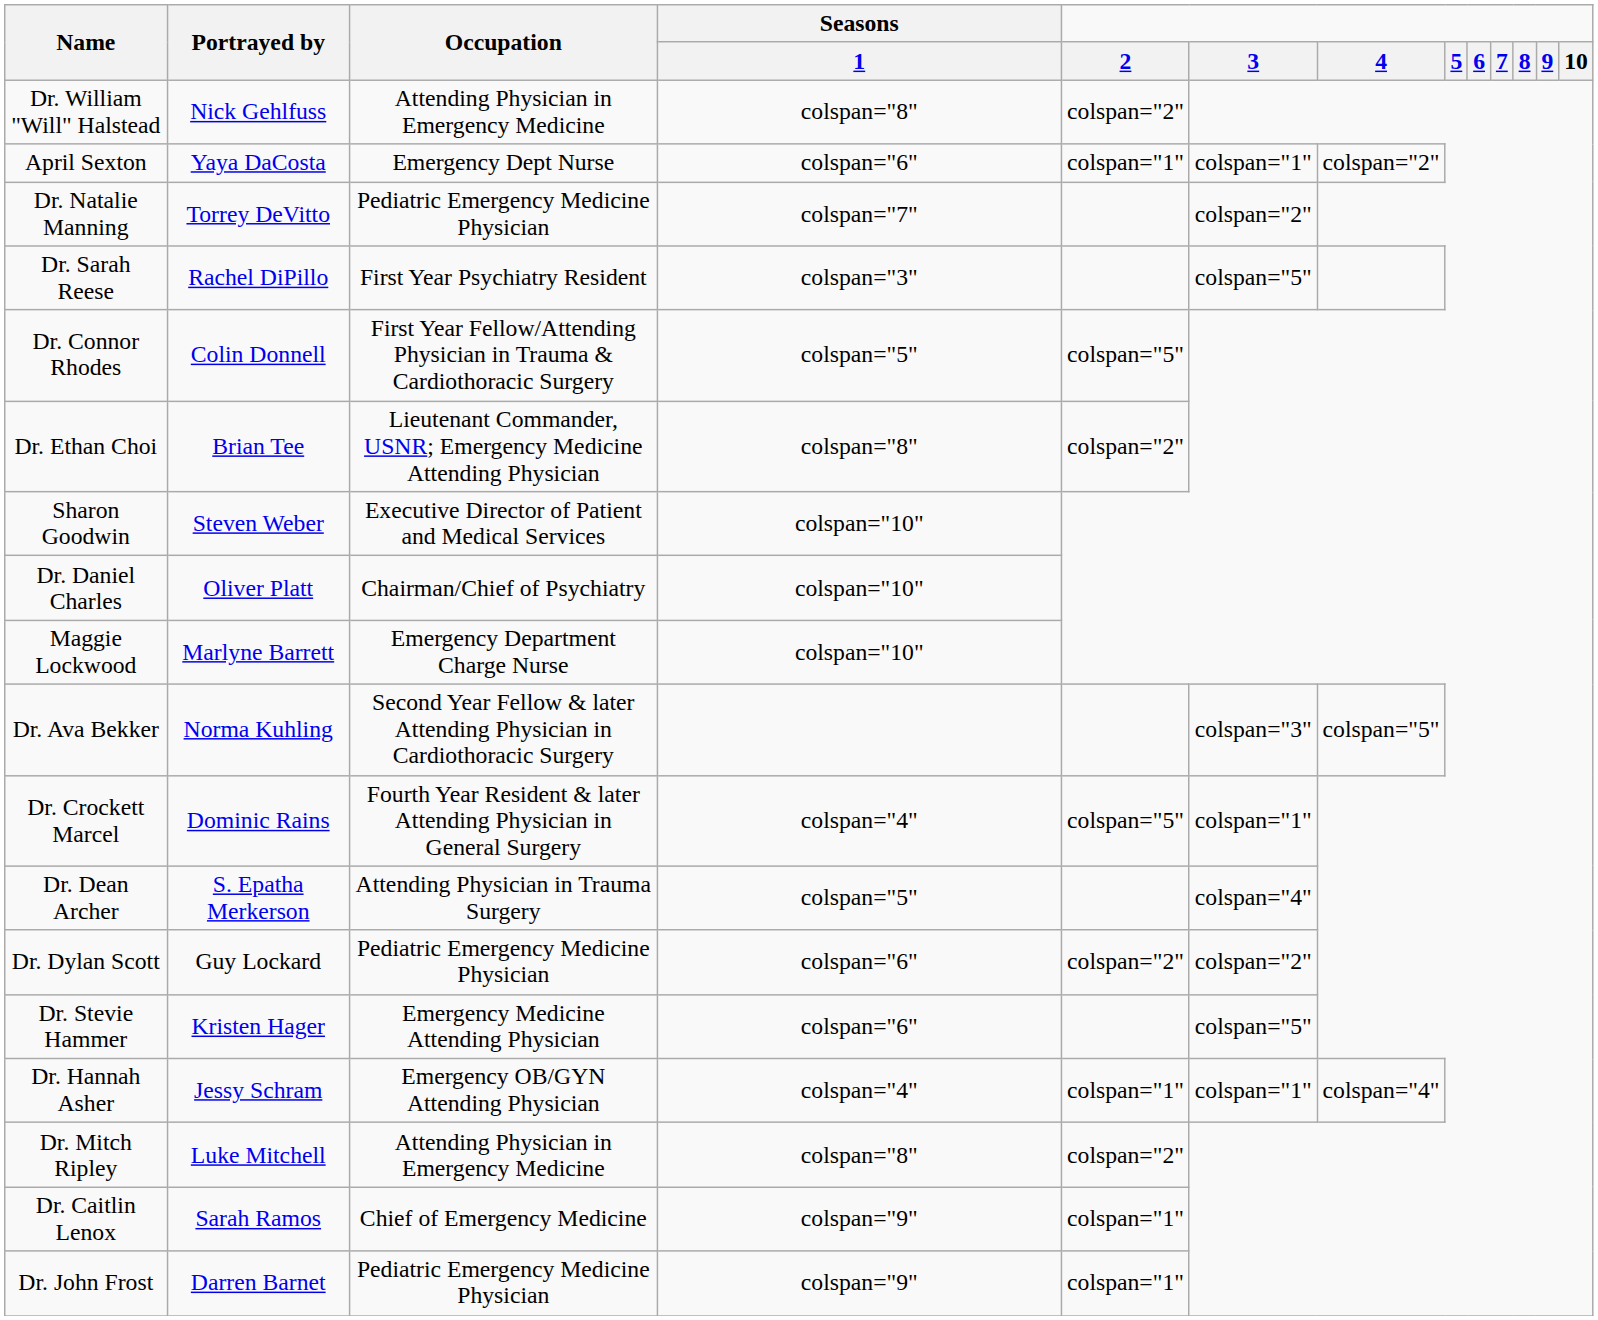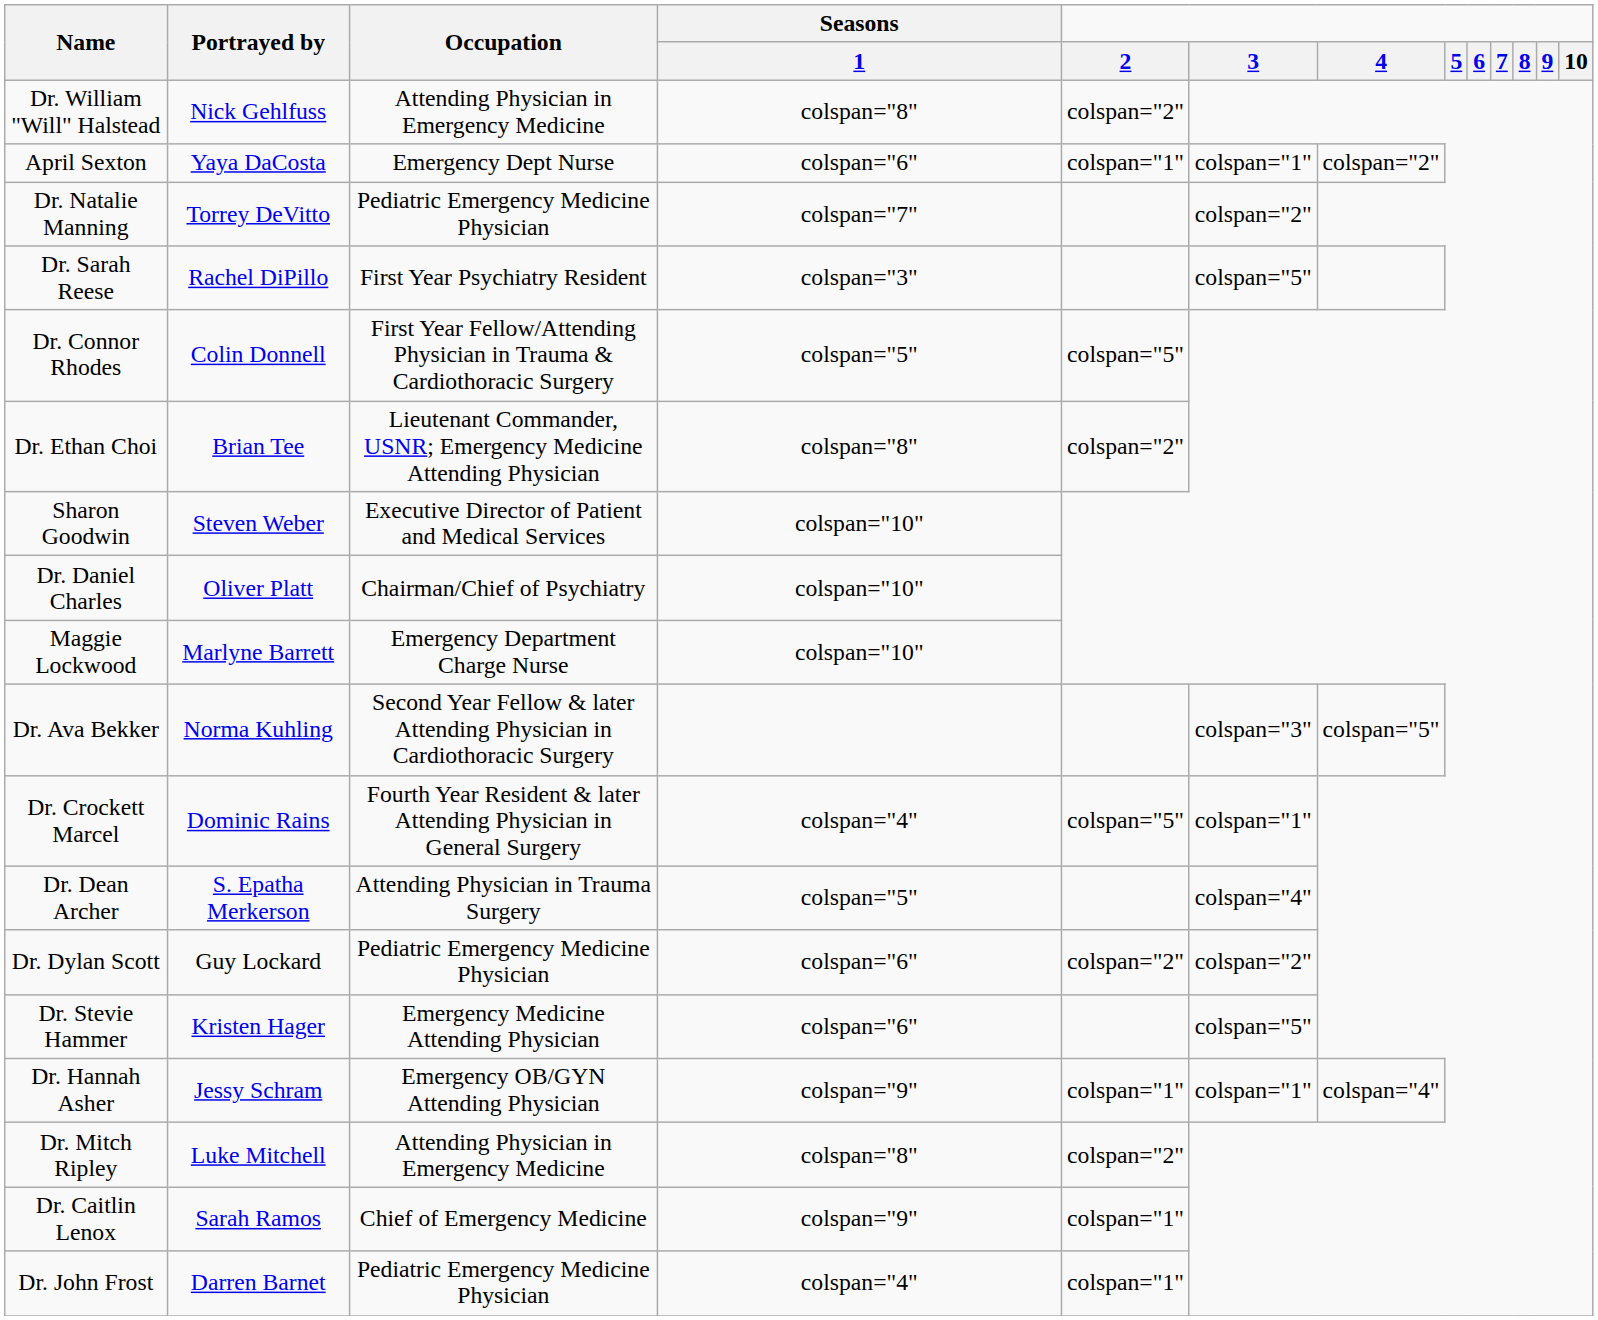(859, 1090) colspan="4" -> (859, 1090) colspan="9"
(859, 1282) colspan="9" -> (859, 1282) colspan="4"
